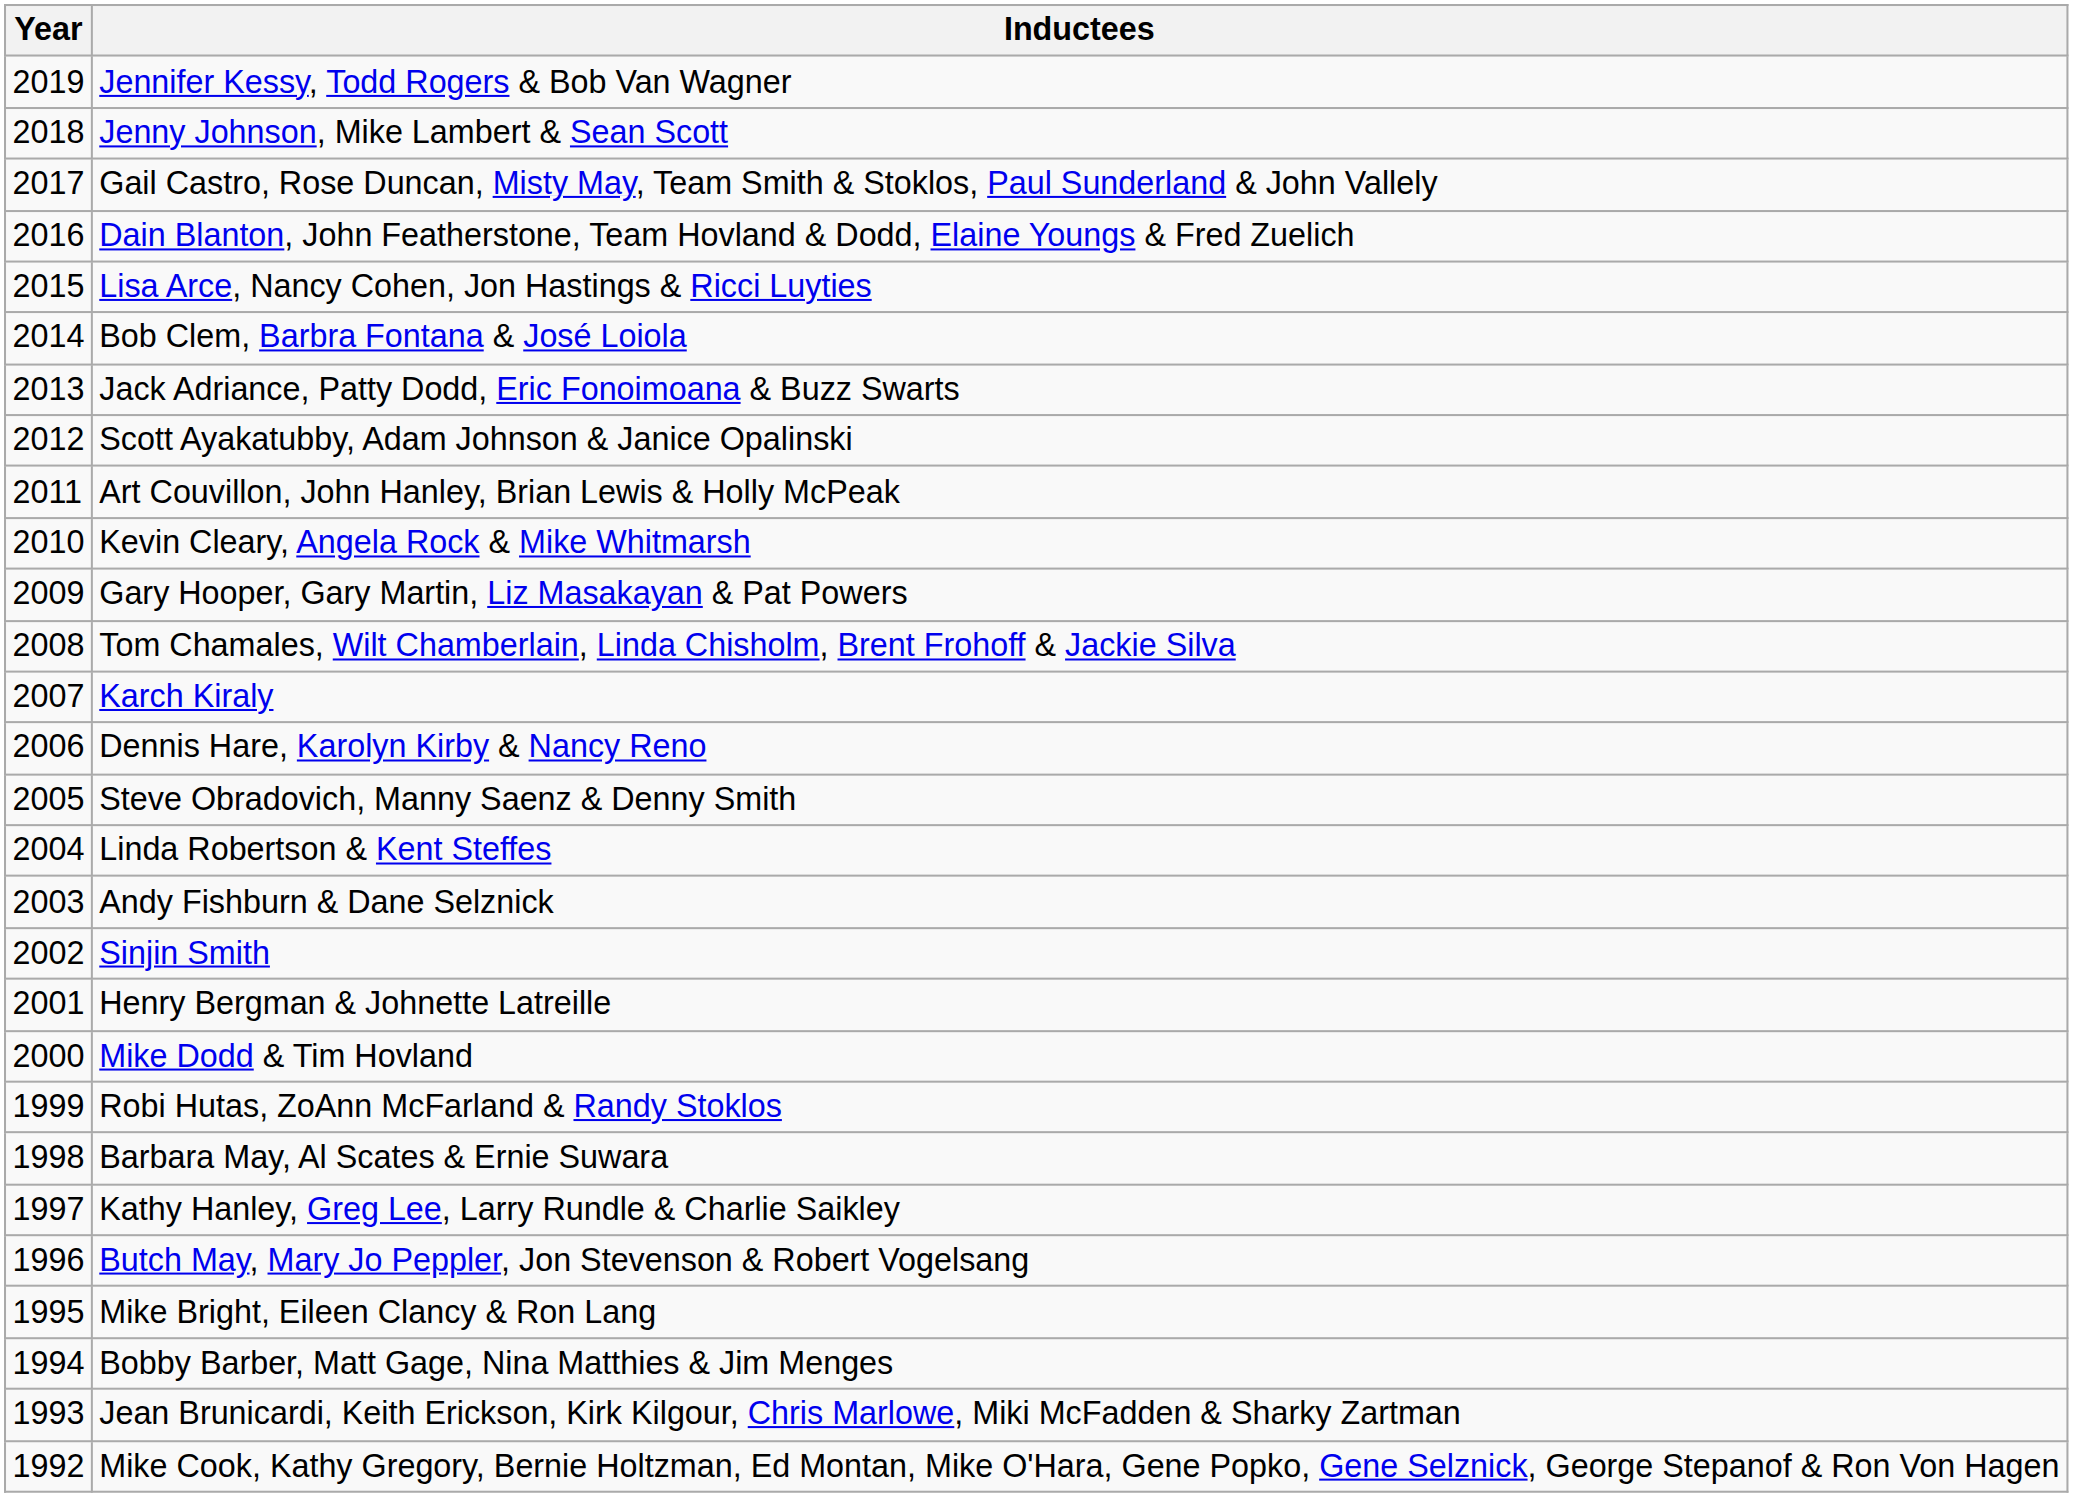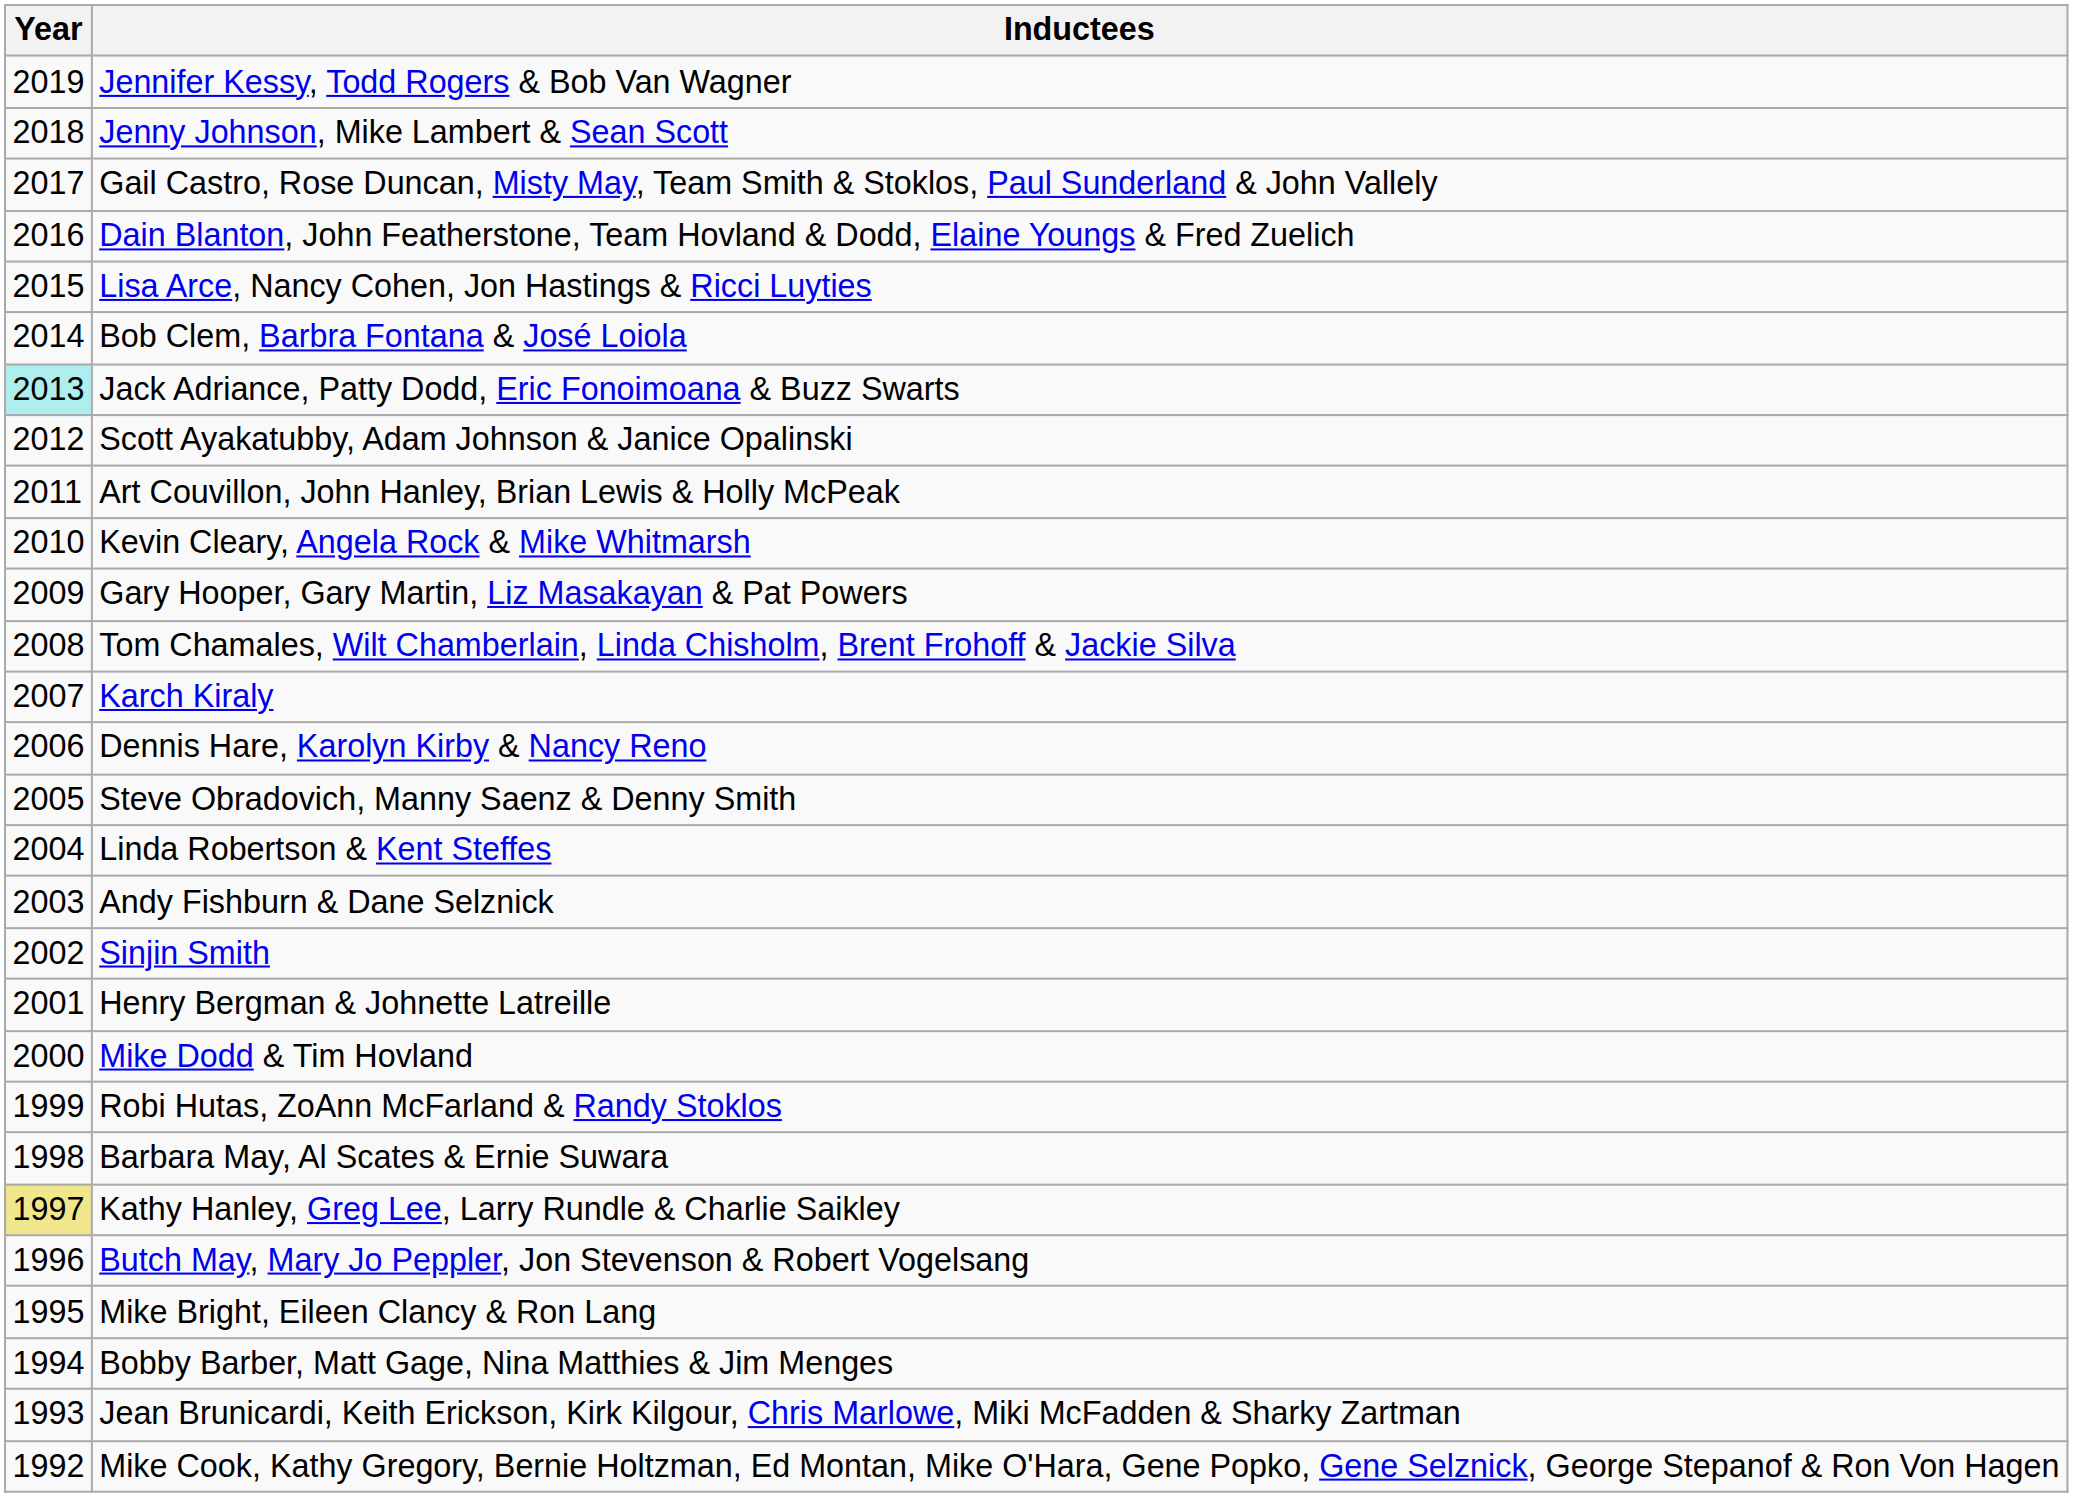(48, 388) no background -> (48, 388) paleturquoise background
(48, 1209) no background -> (48, 1209) khaki background
